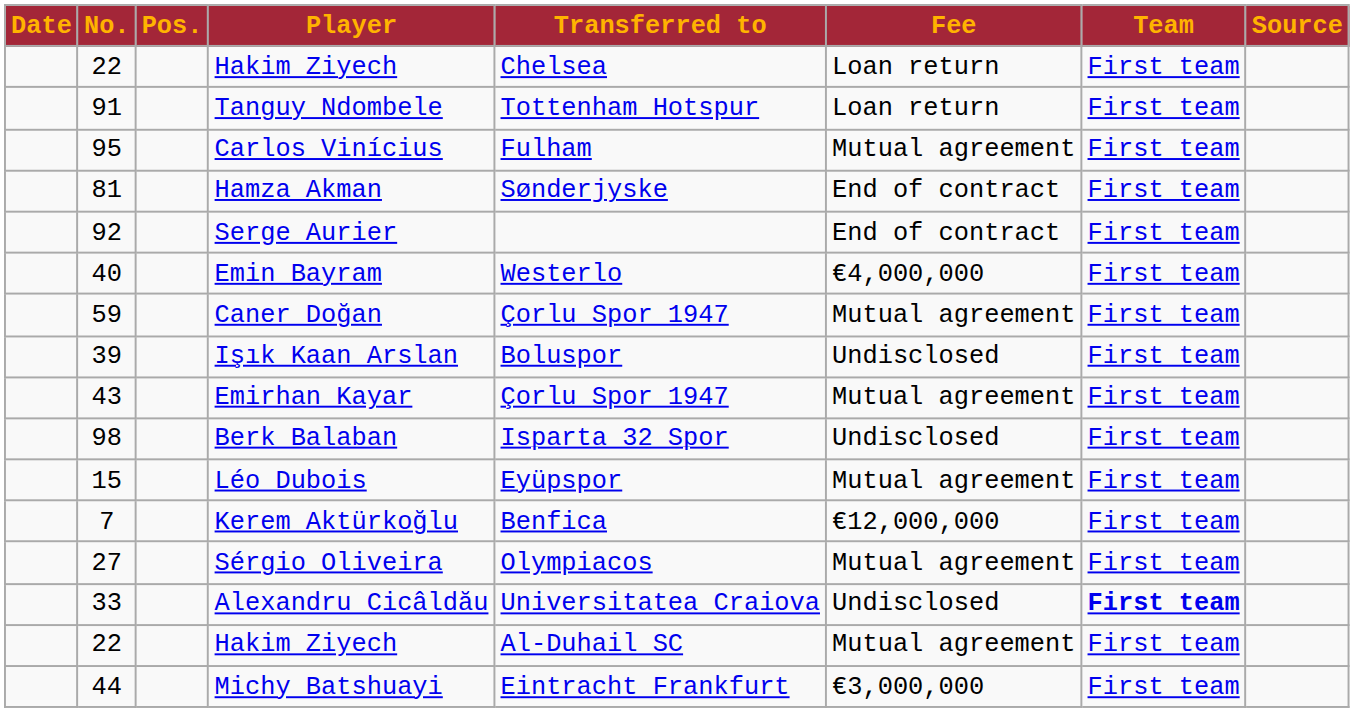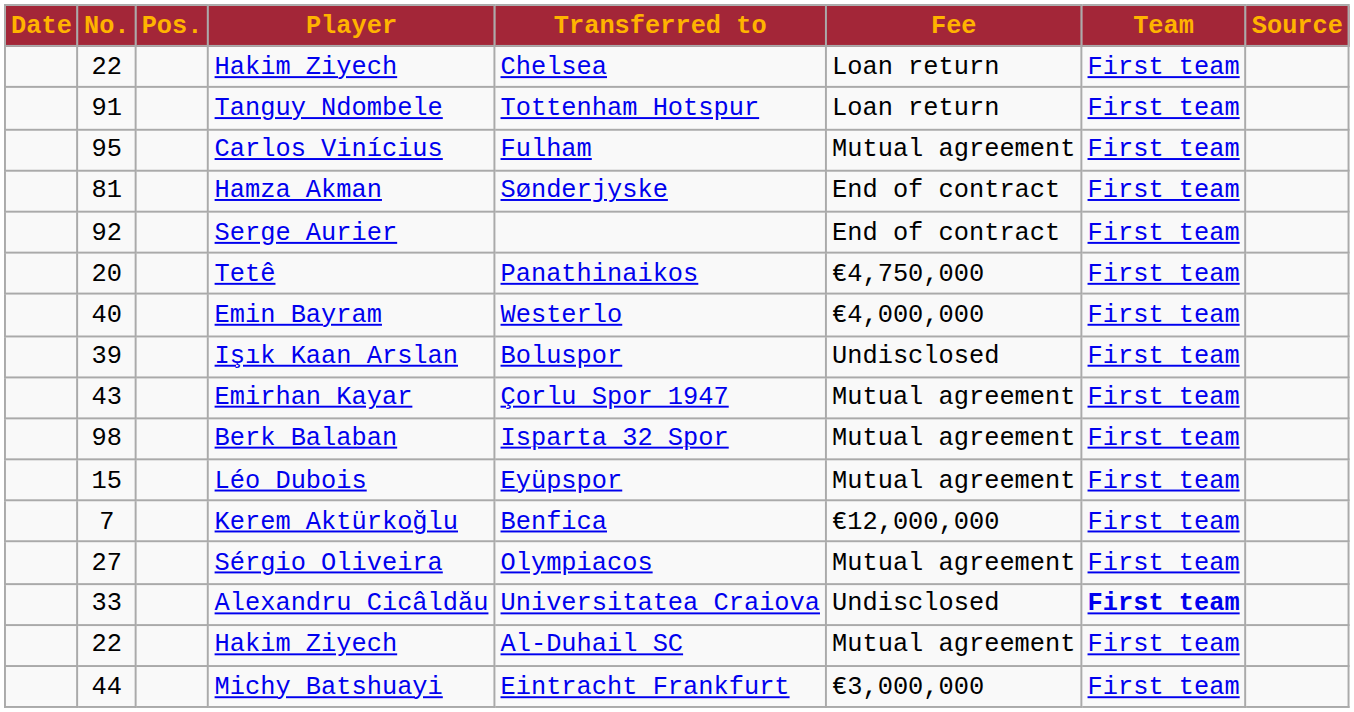+ row: (107, 274)
- row: (107, 315)
(916, 439) Undisclosed -> (954, 439) Mutual agreement
